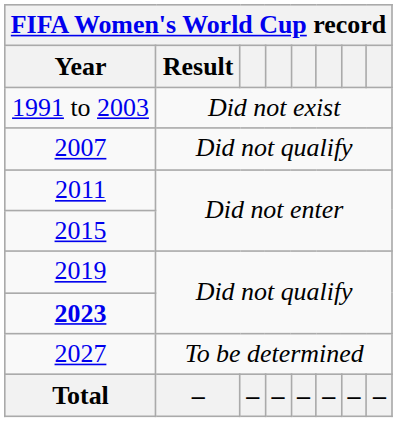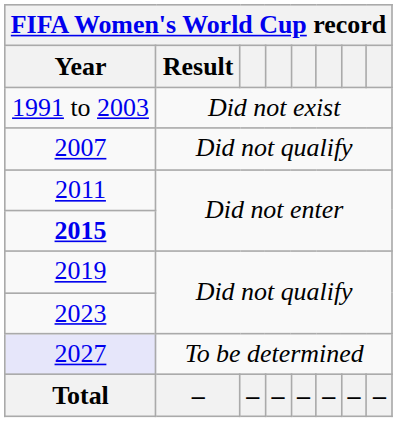(80, 230) normal -> (80, 230) bold
(80, 312) bold -> (80, 312) normal
(80, 353) no background -> (80, 353) lavender background
